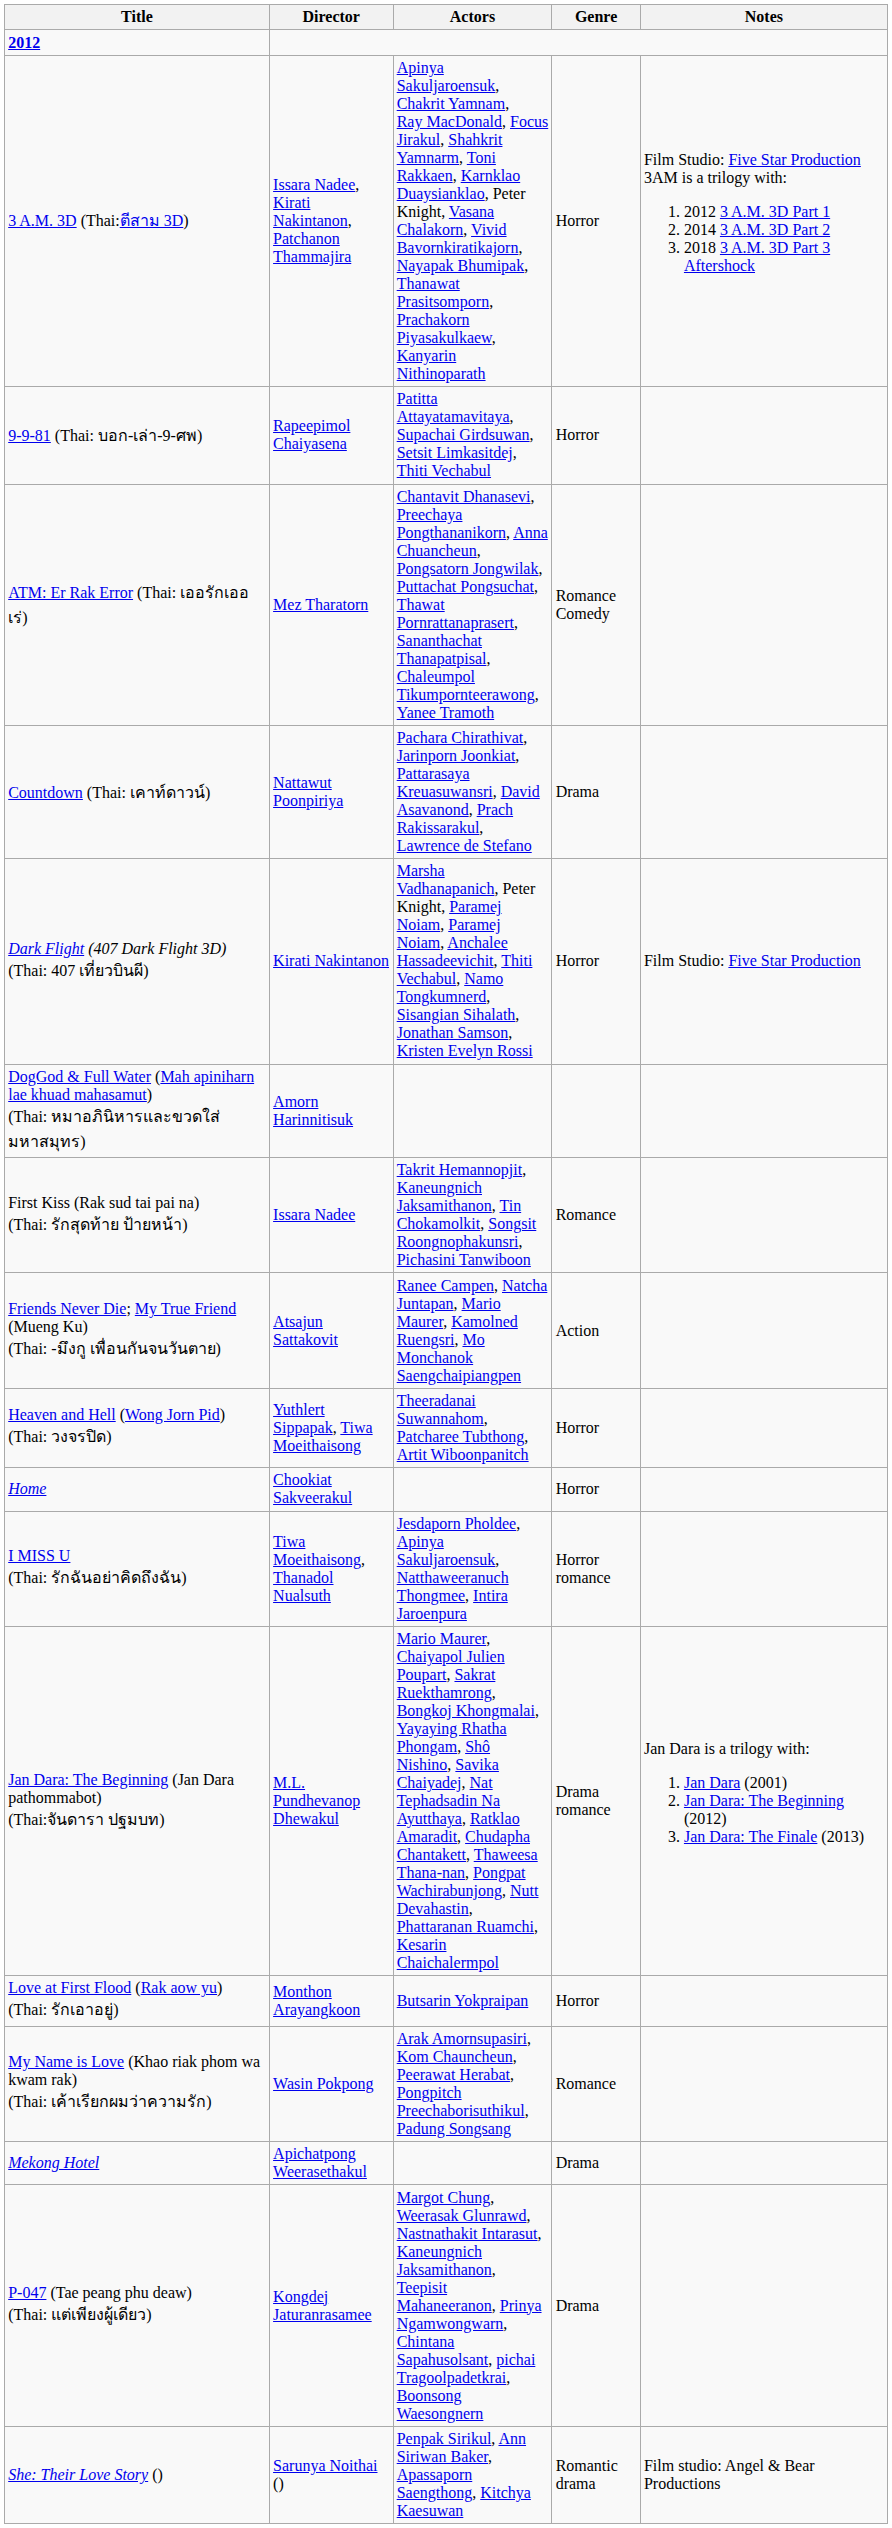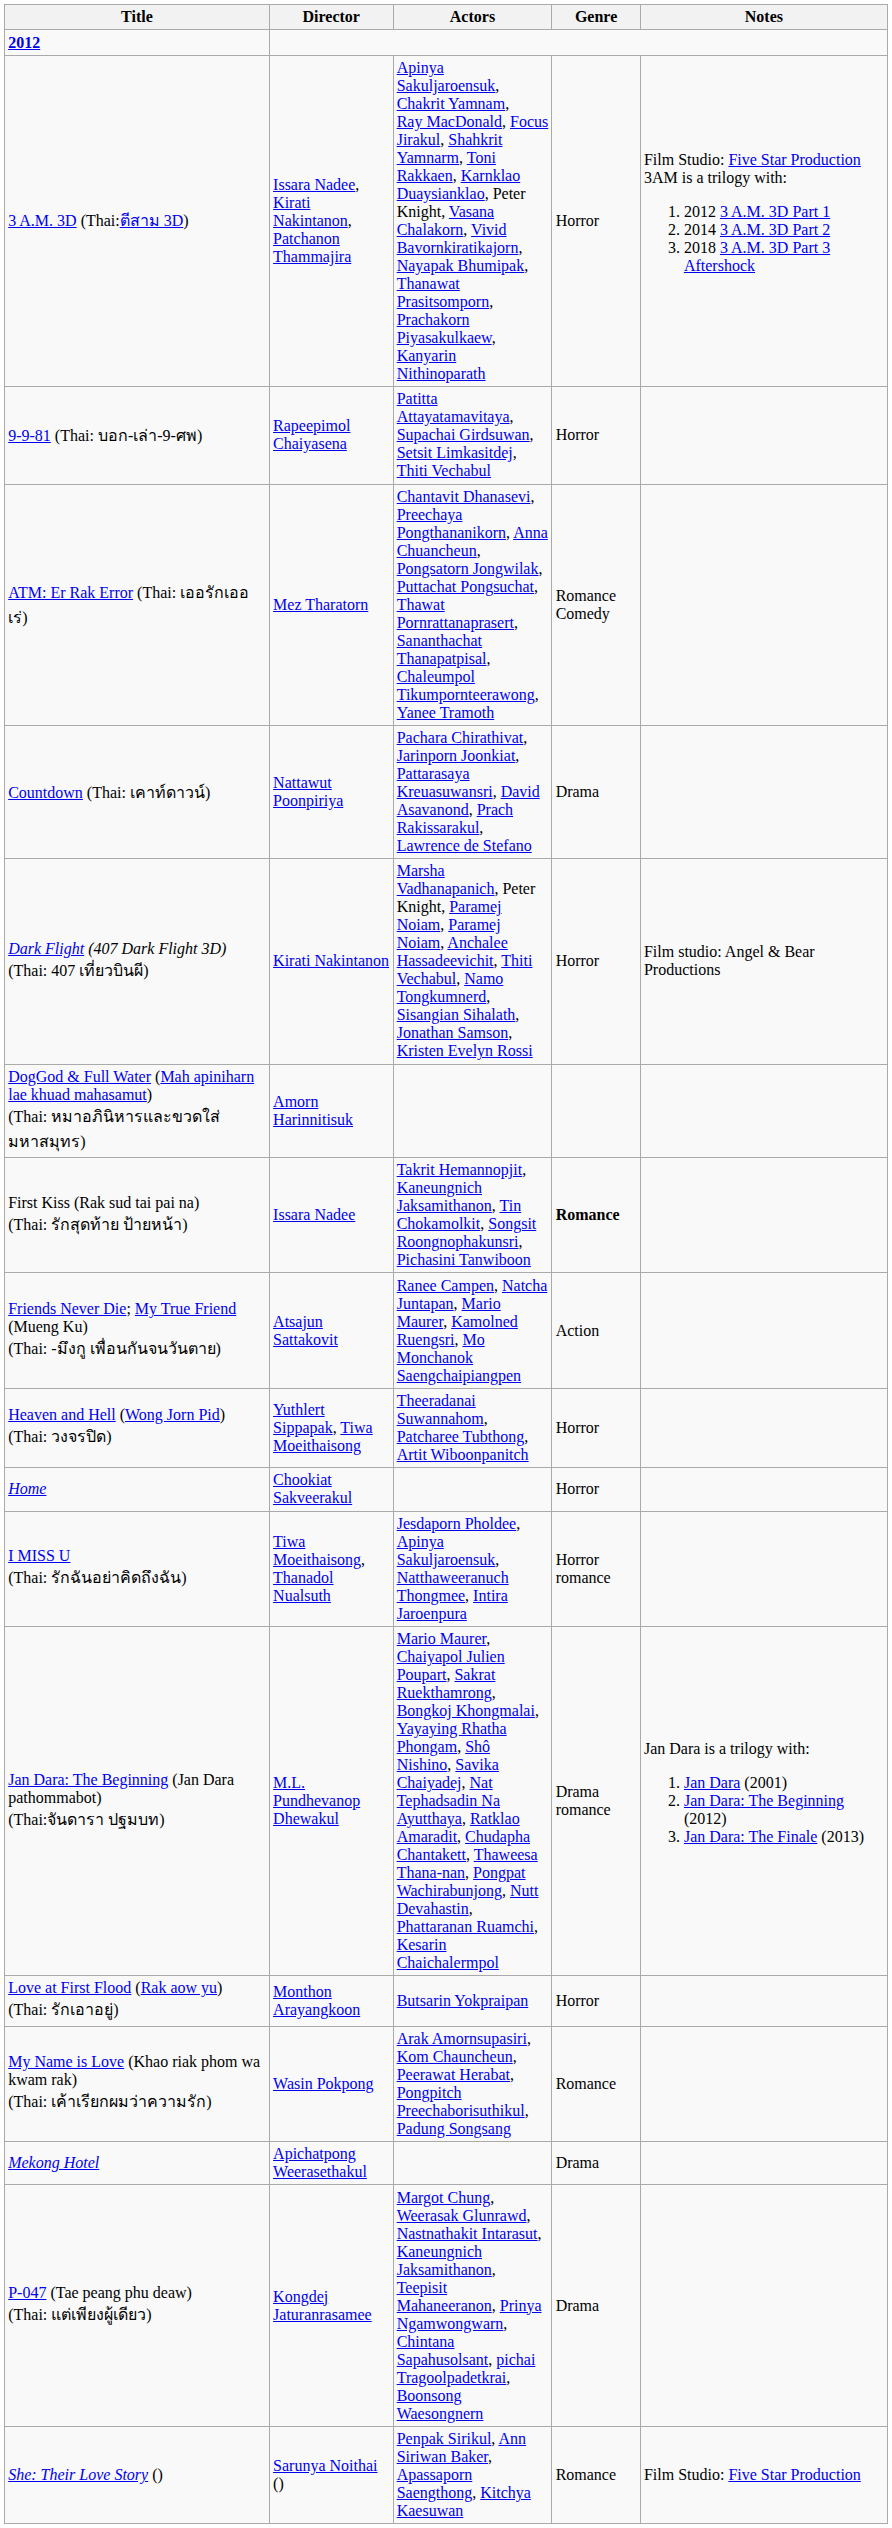(752, 961) Film Studio: Five Star Production -> (729, 961) Film studio: Angel & Bear Productions
(586, 1215) normal -> (588, 1215) bold
(587, 2474) Romantic drama -> (586, 2474) Romance
(729, 2474) Film studio: Angel & Bear Productions -> (752, 2474) Film Studio: Five Star Production
